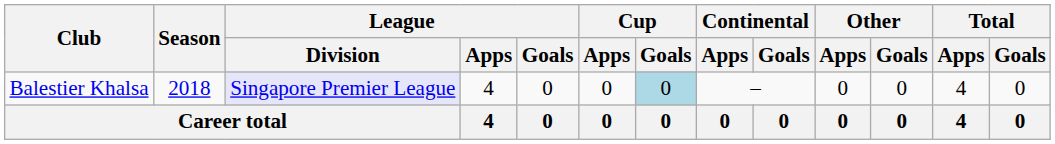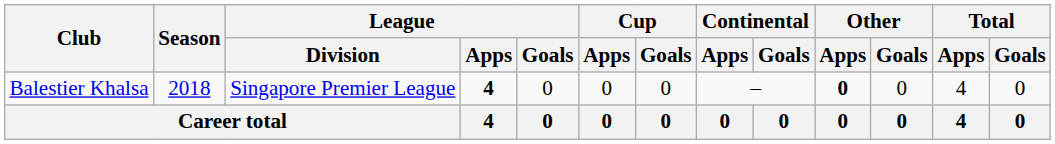(343, 88) lavender background -> (343, 88) no background
(489, 88) normal -> (489, 88) bold
(666, 88) lightblue background -> (666, 88) no background
(843, 88) normal -> (843, 88) bold
